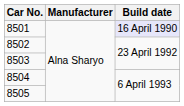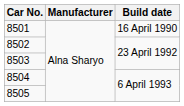(147, 28) lavender background -> (147, 28) no background
